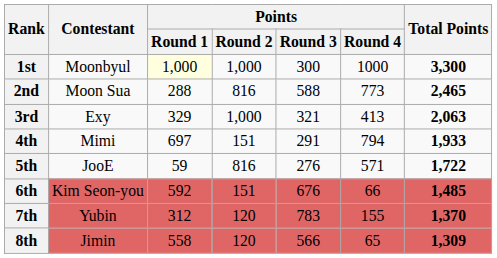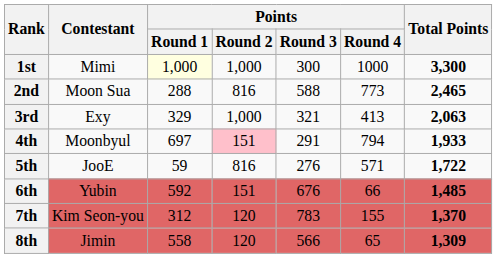(98, 66) Moonbyul -> (98, 66) Mimi
(98, 141) Mimi -> (98, 141) Moonbyul
(244, 141) no background -> (244, 141) pink background
(98, 191) Kim Seon-you -> (98, 191) Yubin
(98, 215) Yubin -> (98, 215) Kim Seon-you
